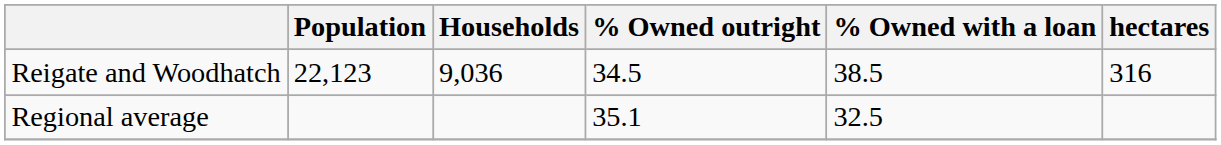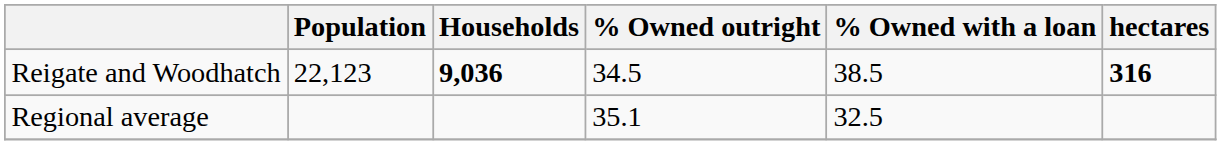(471, 71) normal -> (471, 71) bold
(1130, 71) normal -> (1130, 71) bold
